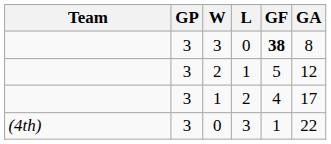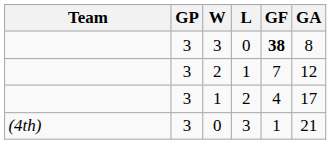(276, 71) 5 -> (276, 71) 7
(309, 125) 22 -> (309, 125) 21
